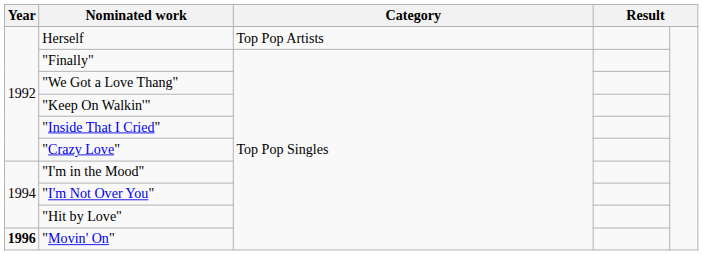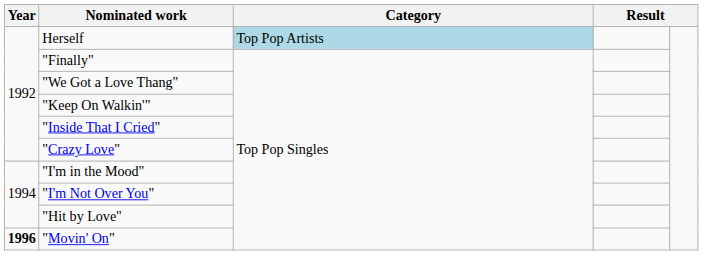(280, 37) no background -> (280, 37) lightblue background
